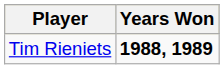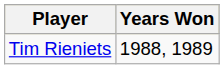(166, 48) bold -> (166, 48) normal
